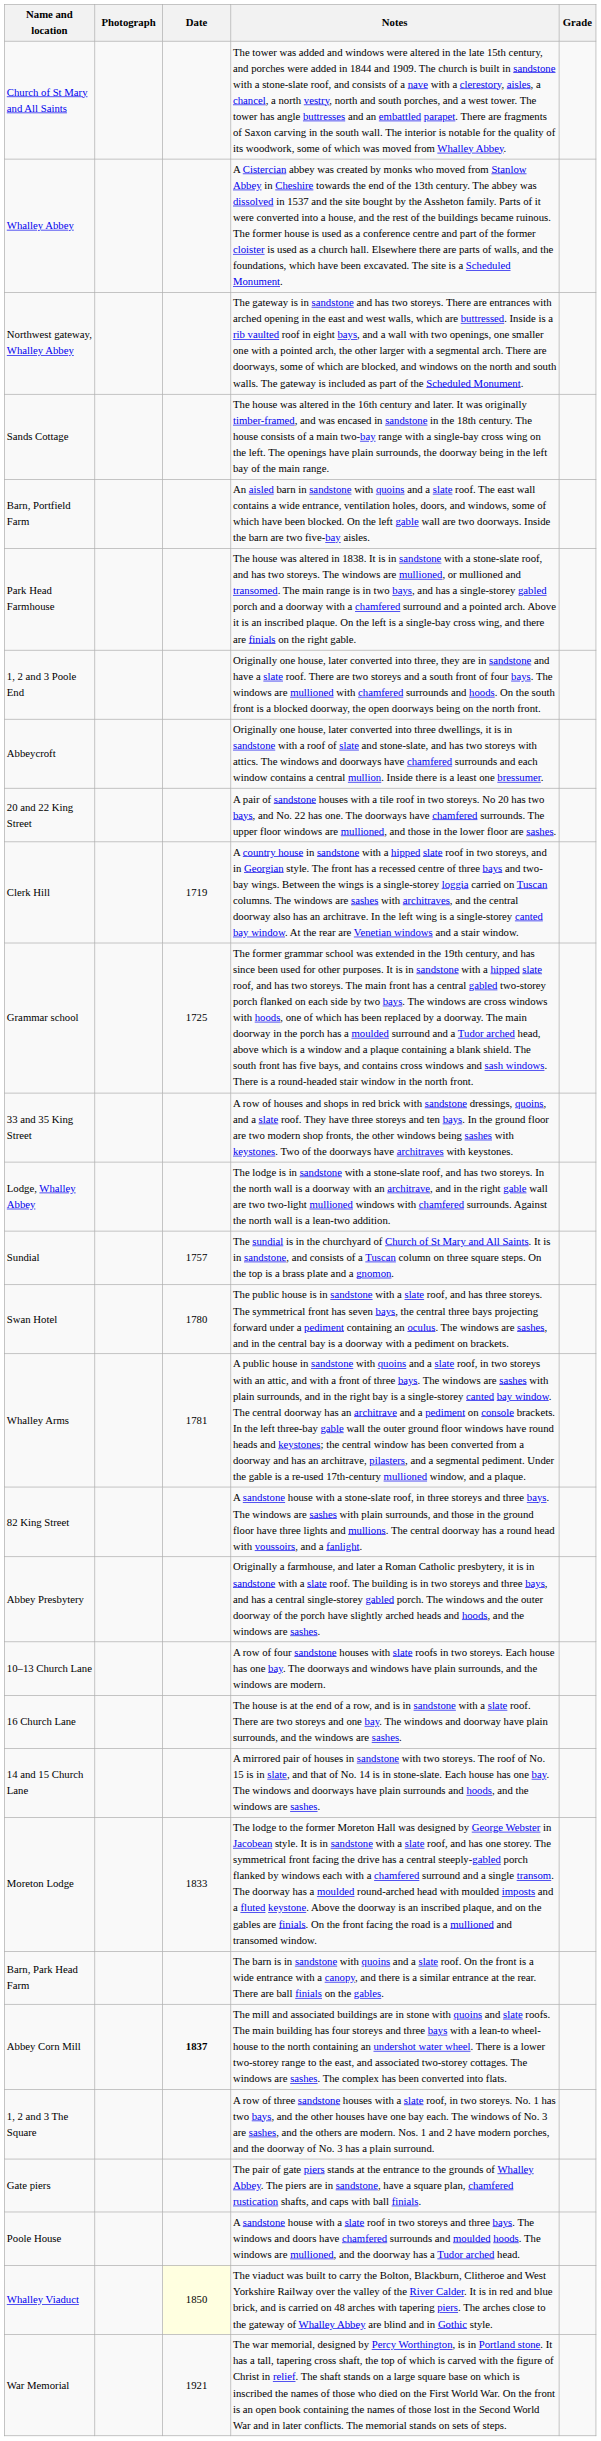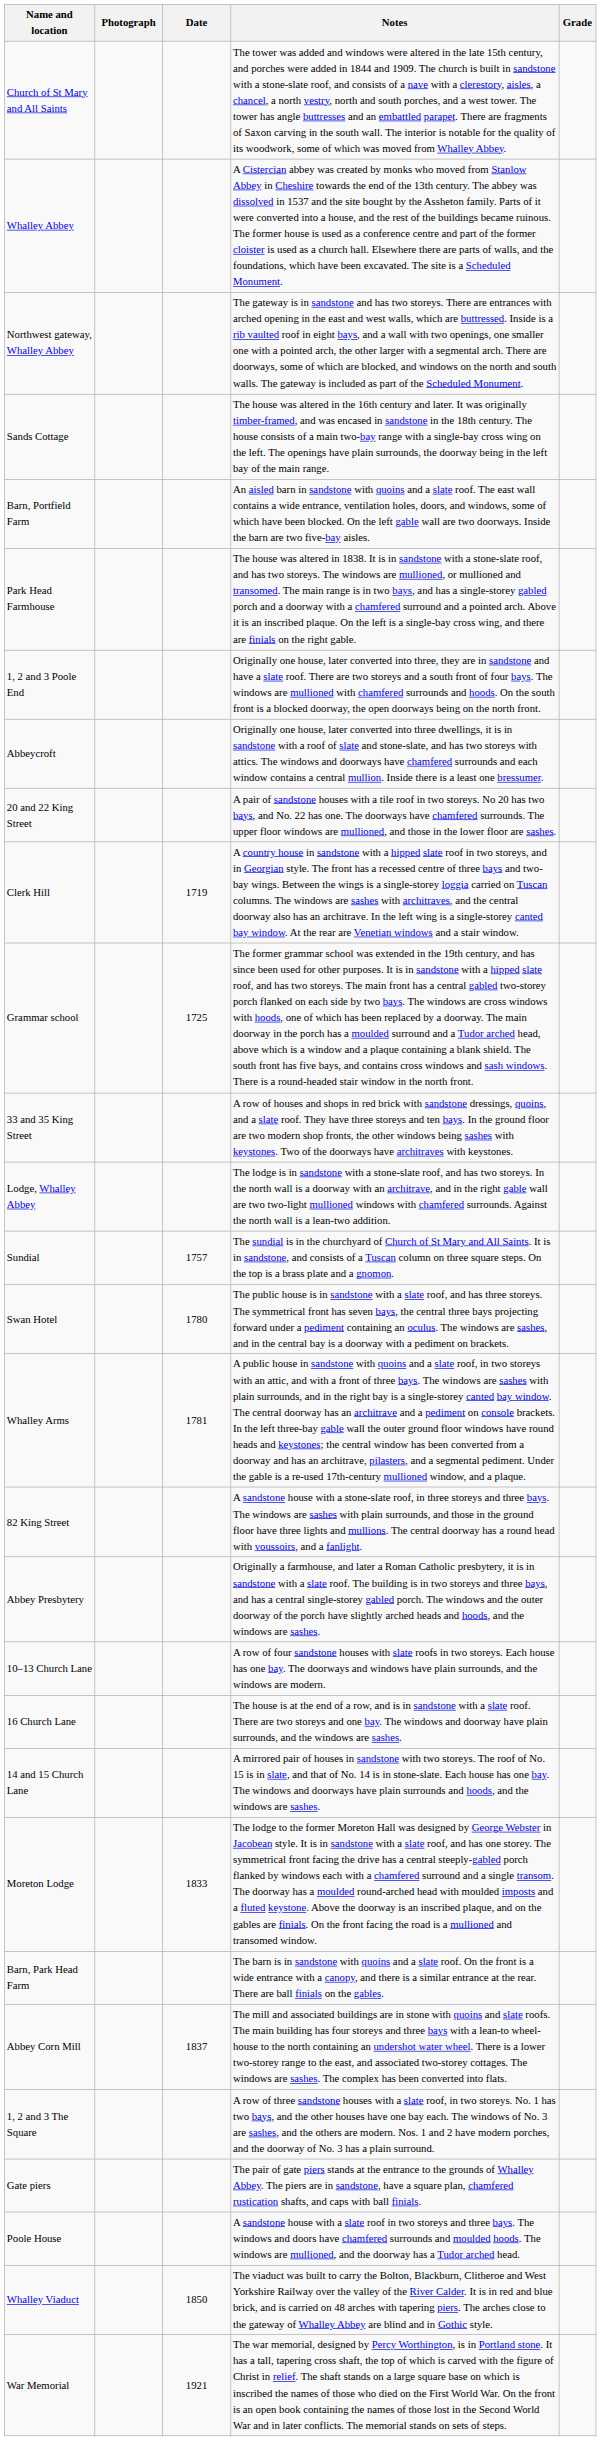(197, 2047) bold -> (197, 2047) normal
(197, 2300) lightyellow background -> (197, 2300) no background
